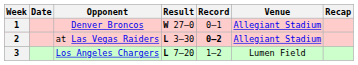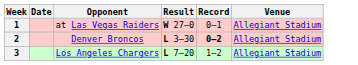- column: (338, 11)
(108, 25) Denver Broncos -> (108, 25) at Las Vegas Raiders
(108, 39) at Las Vegas Raiders -> (108, 39) Denver Broncos
(277, 53) Lumen Field -> (277, 53) Allegiant Stadium
